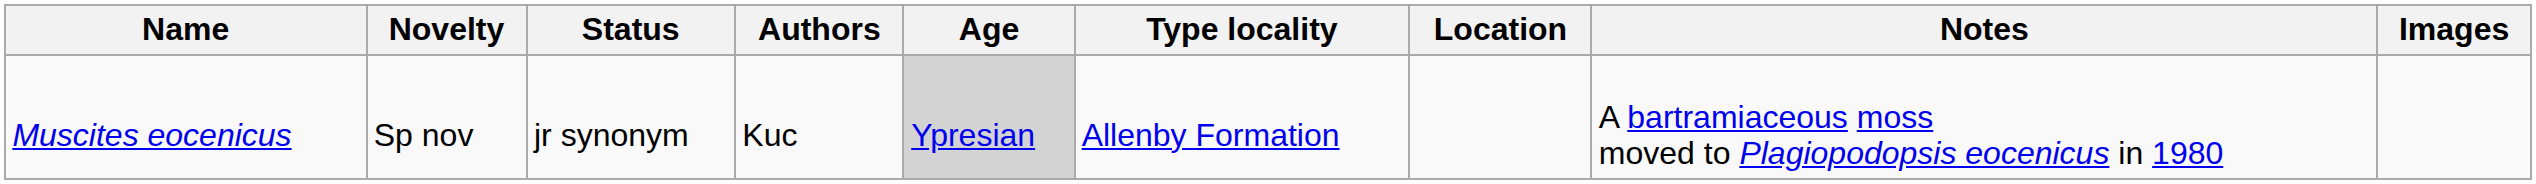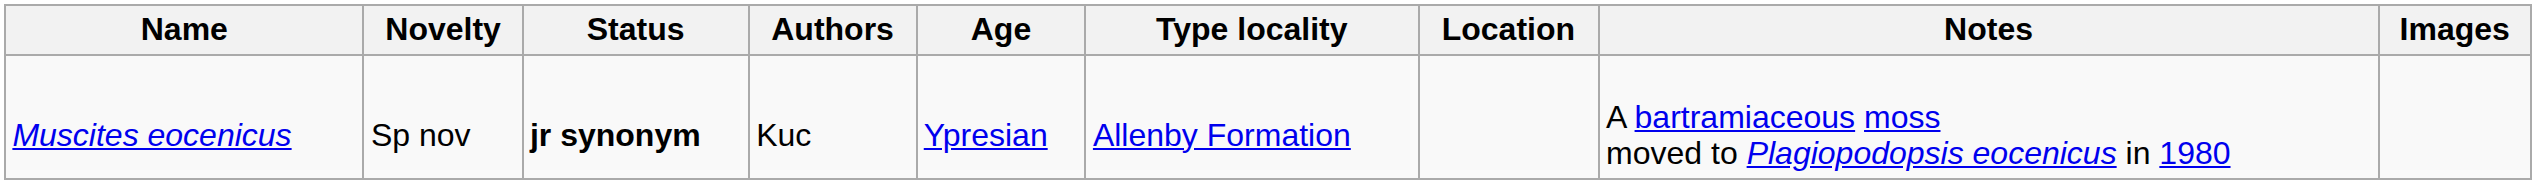(611, 134) normal -> (615, 134) bold
(973, 134) lightgrey background -> (986, 134) no background
